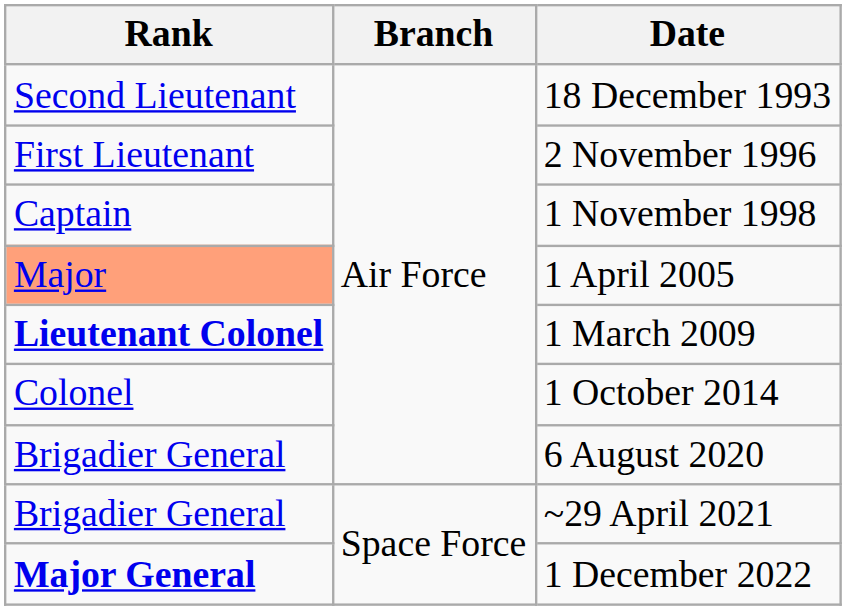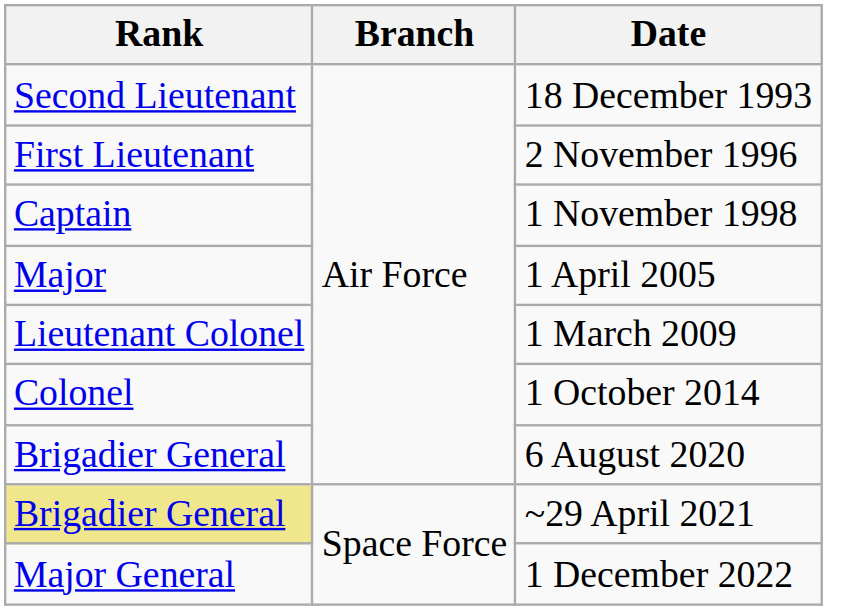(60, 273) lightsalmon background -> (60, 273) no background
(169, 333) bold -> (159, 333) normal
(150, 513) no background -> (150, 513) khaki background
(135, 573) bold -> (124, 573) normal
